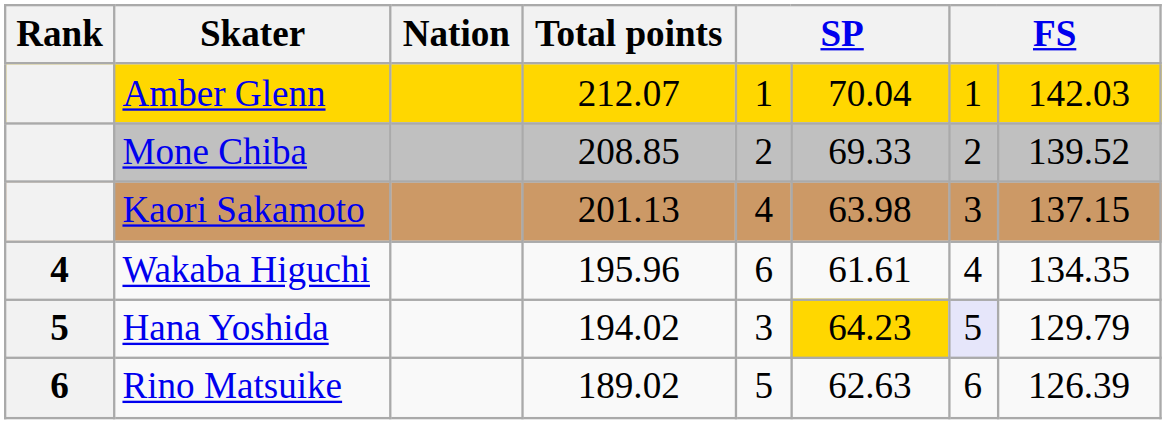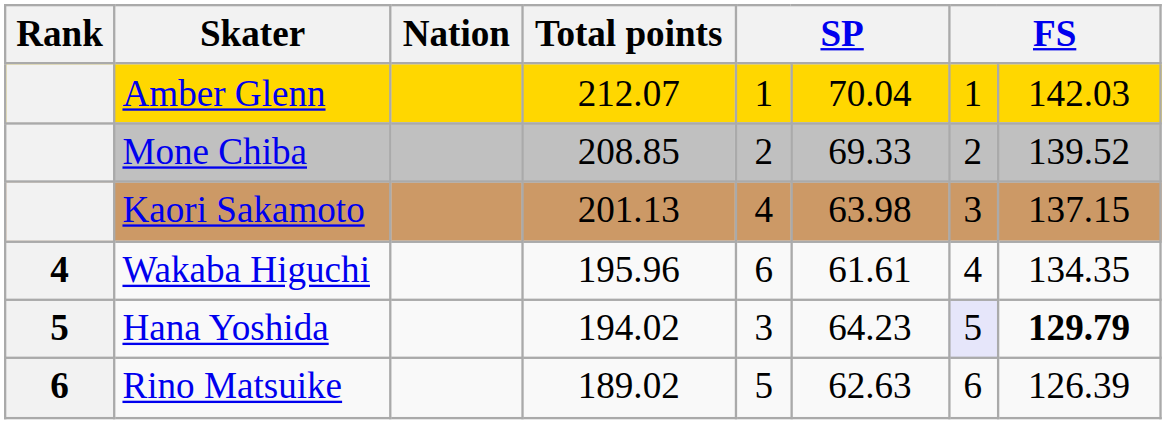(870, 328) gold background -> (870, 328) no background
(1079, 328) normal -> (1079, 328) bold
